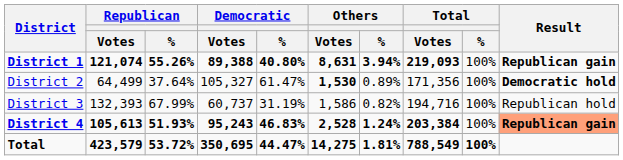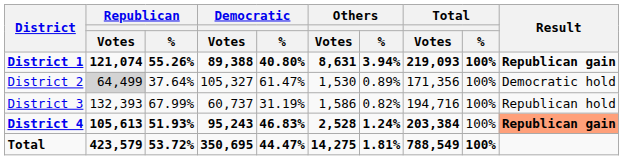(481, 62) normal -> (481, 62) bold
(120, 82) no background -> (120, 82) lightgrey background
(337, 82) bold -> (337, 82) normal
(559, 82) bold -> (559, 82) normal
